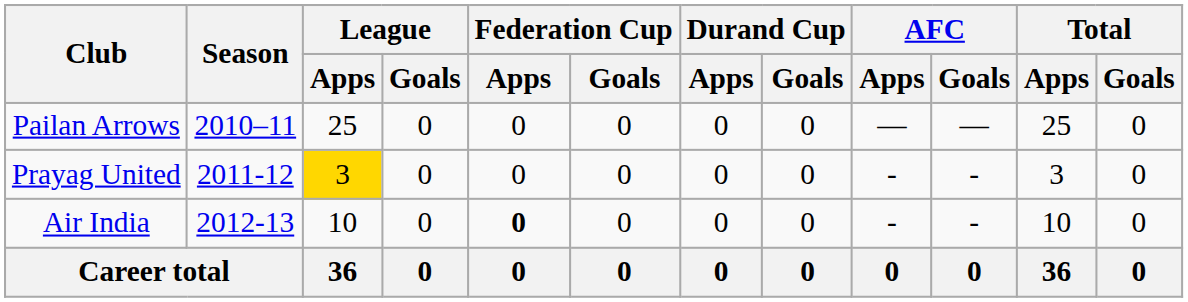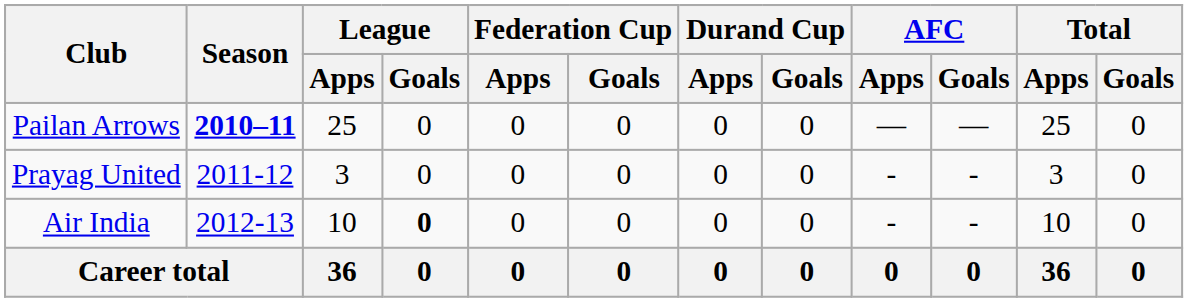(245, 126) normal -> (245, 126) bold
(343, 174) gold background -> (342, 174) no background
(425, 222) normal -> (424, 222) bold
(519, 222) bold -> (518, 222) normal
